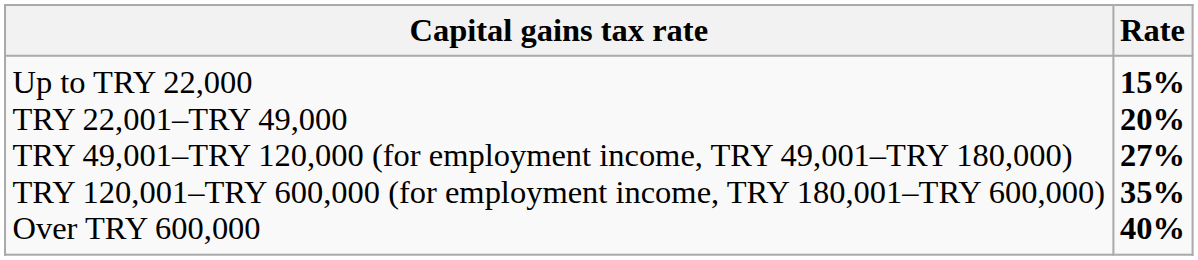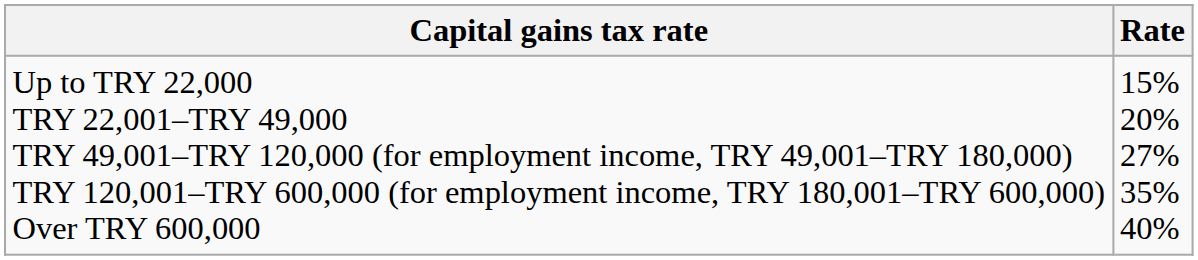(1153, 154) bold -> (1150, 154) normal
